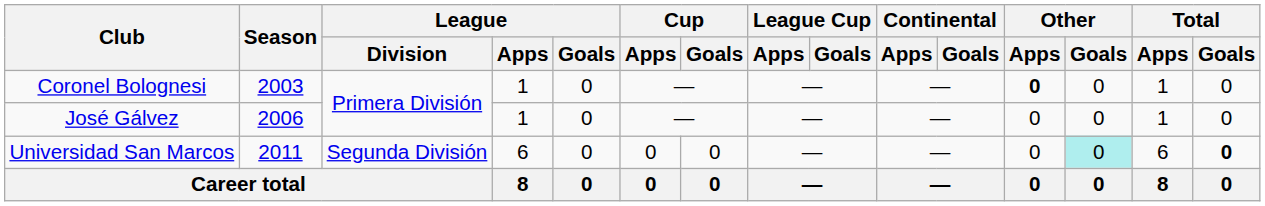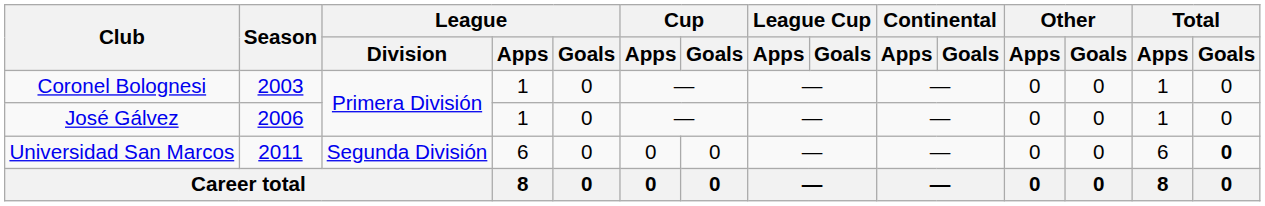(1035, 86) bold -> (1035, 86) normal
(1099, 151) paleturquoise background -> (1099, 151) no background
